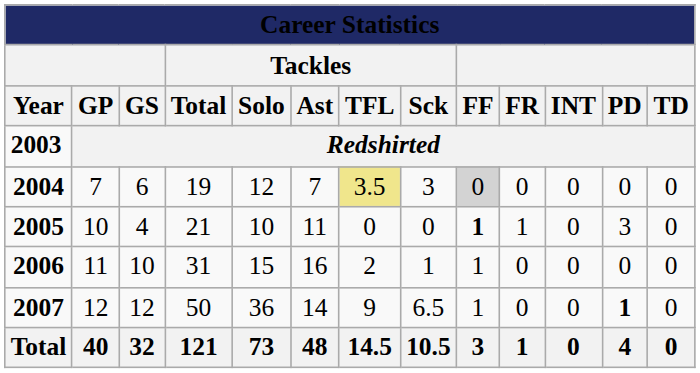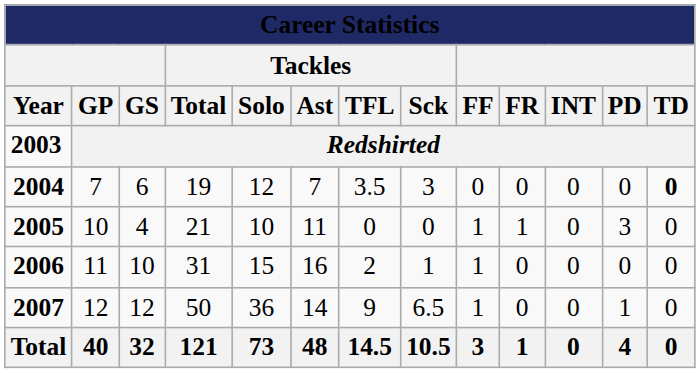(370, 186) khaki background -> (370, 186) no background
(478, 186) lightgrey background -> (478, 186) no background
(671, 186) normal -> (671, 186) bold
(478, 226) bold -> (478, 226) normal
(625, 307) bold -> (625, 307) normal
